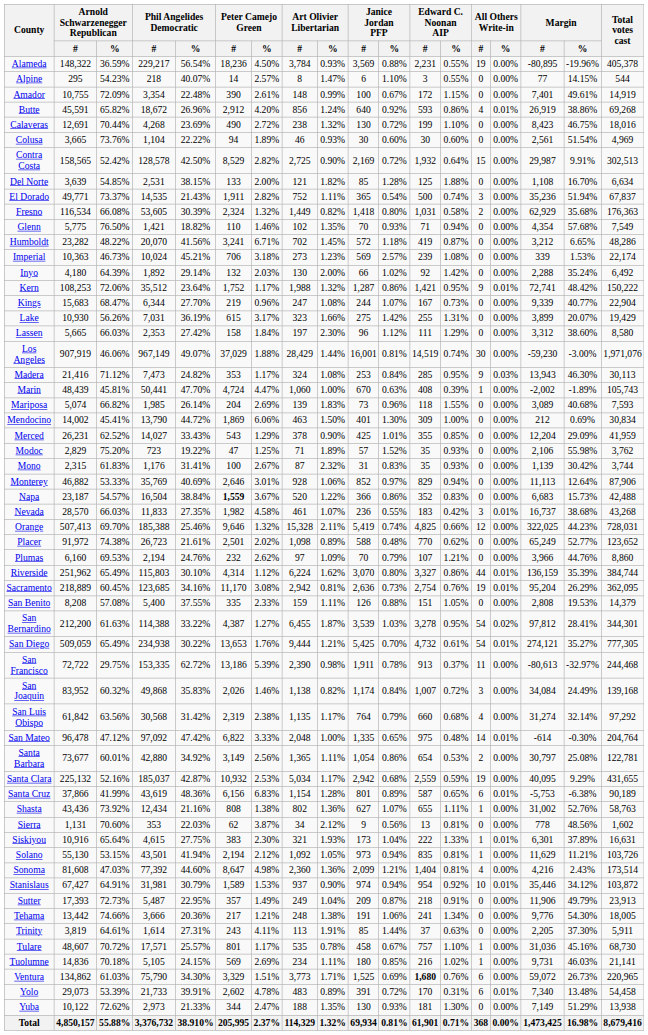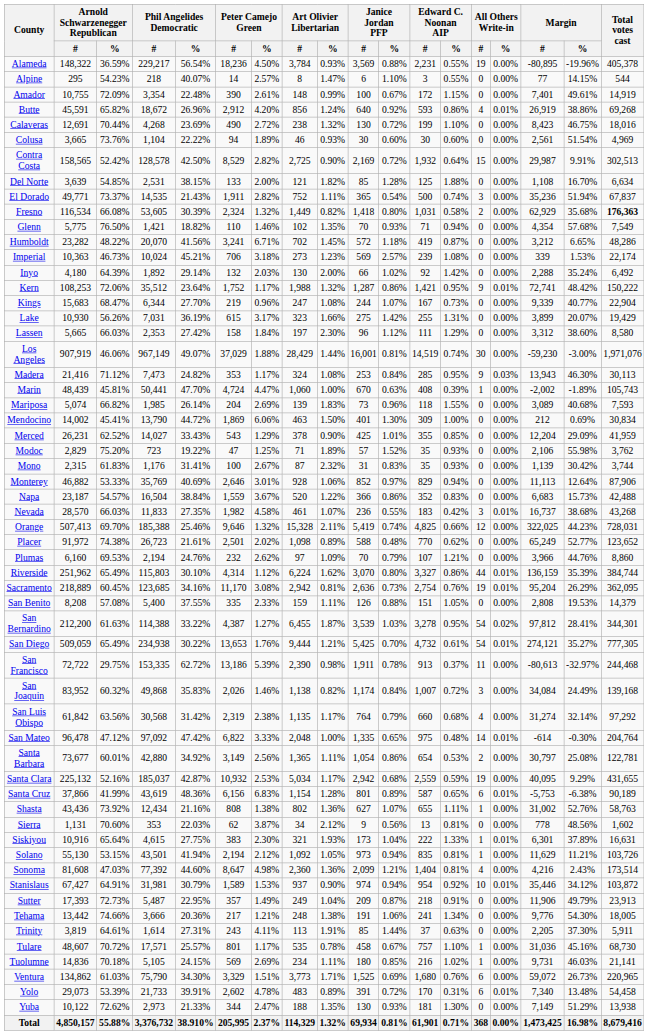(623, 211) normal -> (623, 211) bold
(234, 496) bold -> (234, 496) normal
(425, 977) bold -> (425, 977) normal
